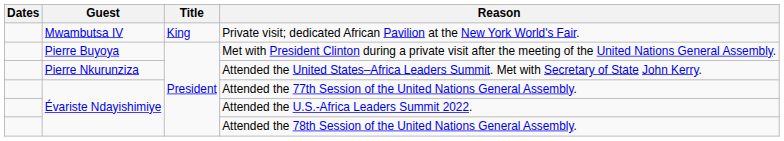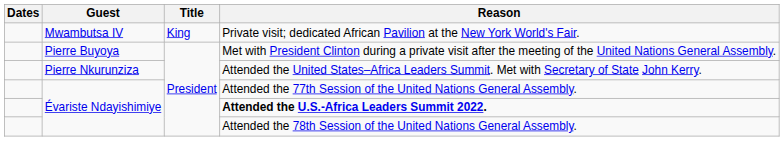(347, 107) normal -> (354, 107) bold
